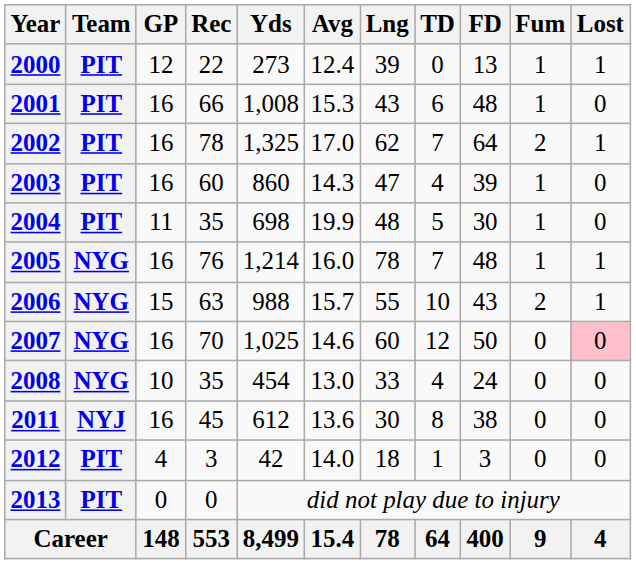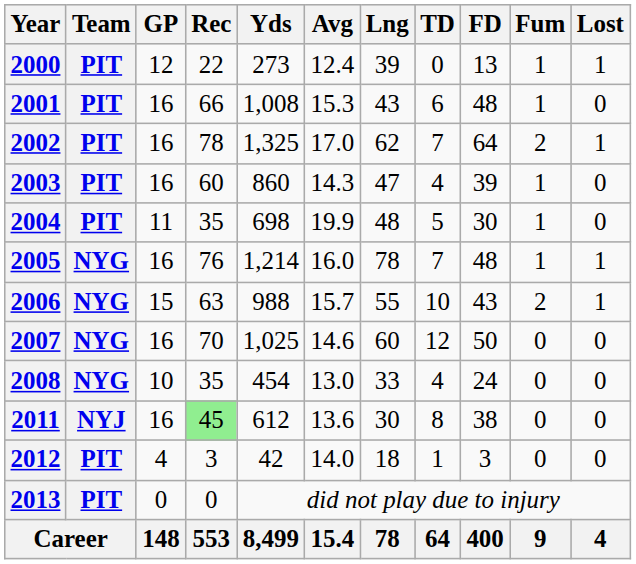(600, 340) pink background -> (600, 340) no background
(211, 420) no background -> (211, 420) lightgreen background
